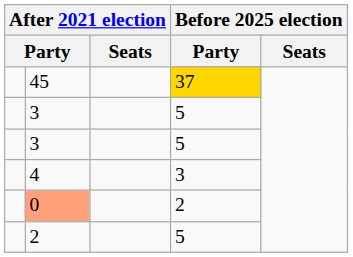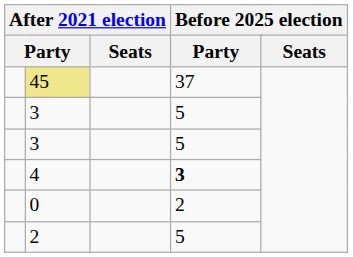(39, 81) no background -> (39, 81) khaki background
(185, 81) gold background -> (185, 81) no background
(180, 174) normal -> (180, 174) bold
(34, 205) lightsalmon background -> (34, 205) no background
